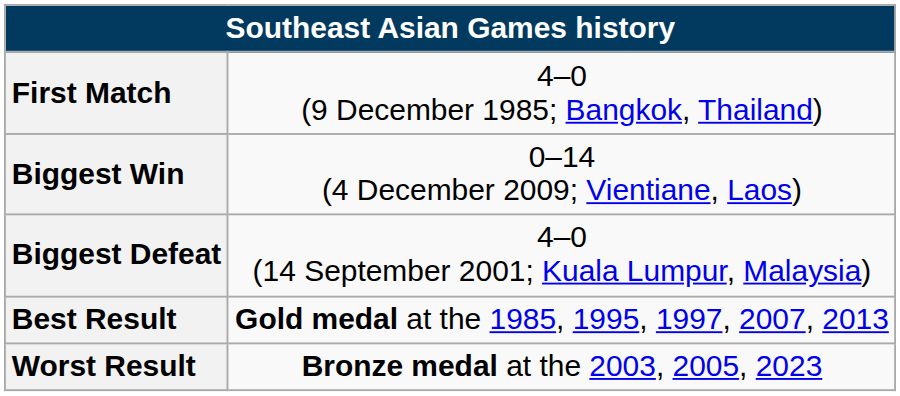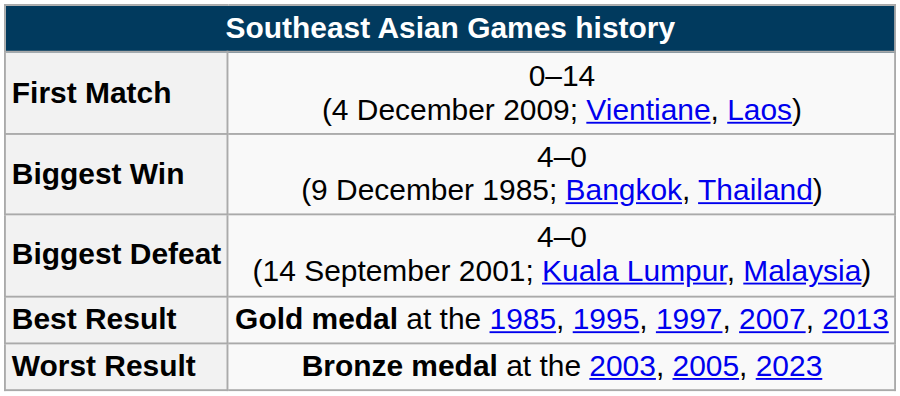(562, 92) 4–0 (9 December 1985; Bangkok, Thailand) -> (562, 92) 0–14 (4 December 2009; Vientiane, Laos)
(562, 173) 0–14 (4 December 2009; Vientiane, Laos) -> (562, 173) 4–0 (9 December 1985; Bangkok, Thailand)
